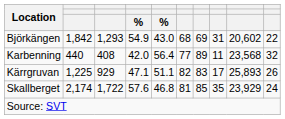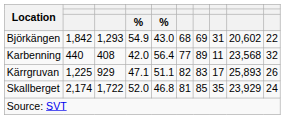(139, 89) 57.6 -> (139, 89) 52.0
